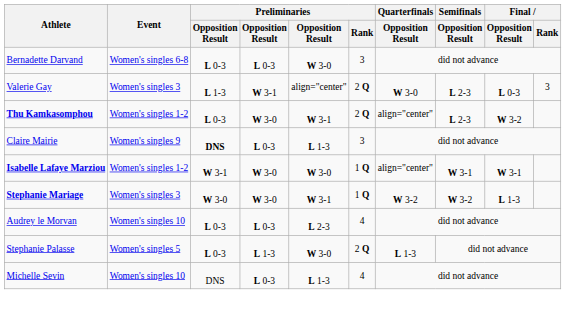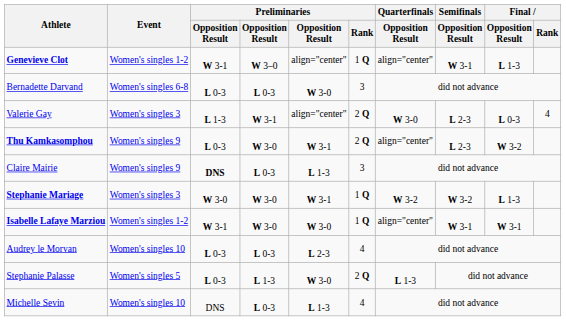+ row: (37, 60)
(547, 87) 3 -> (547, 114) 4
(149, 114) Women's singles 1-2 -> (145, 141) Women's singles 9
rows swapped: (45, 195) <-> (56, 168)
